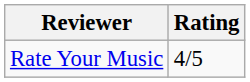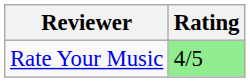(188, 58) no background -> (188, 58) lightgreen background
